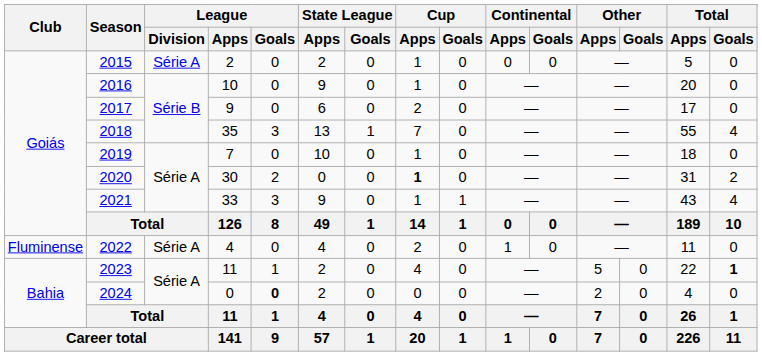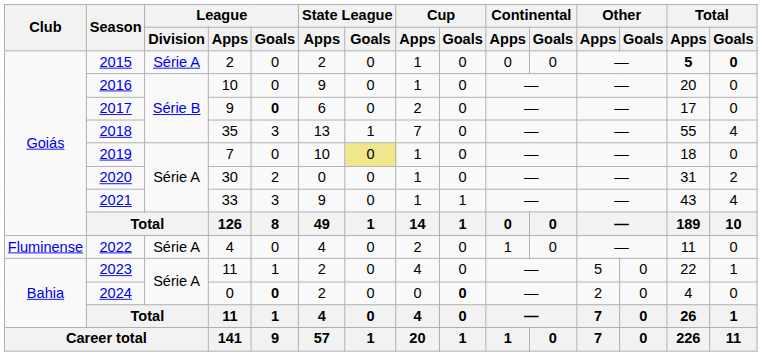(688, 62) normal -> (688, 62) bold
(733, 62) normal -> (733, 62) bold
(275, 108) normal -> (275, 108) bold
(370, 154) no background -> (370, 154) khaki background
(417, 177) bold -> (417, 177) normal
(733, 270) bold -> (733, 270) normal
(463, 293) normal -> (463, 293) bold
